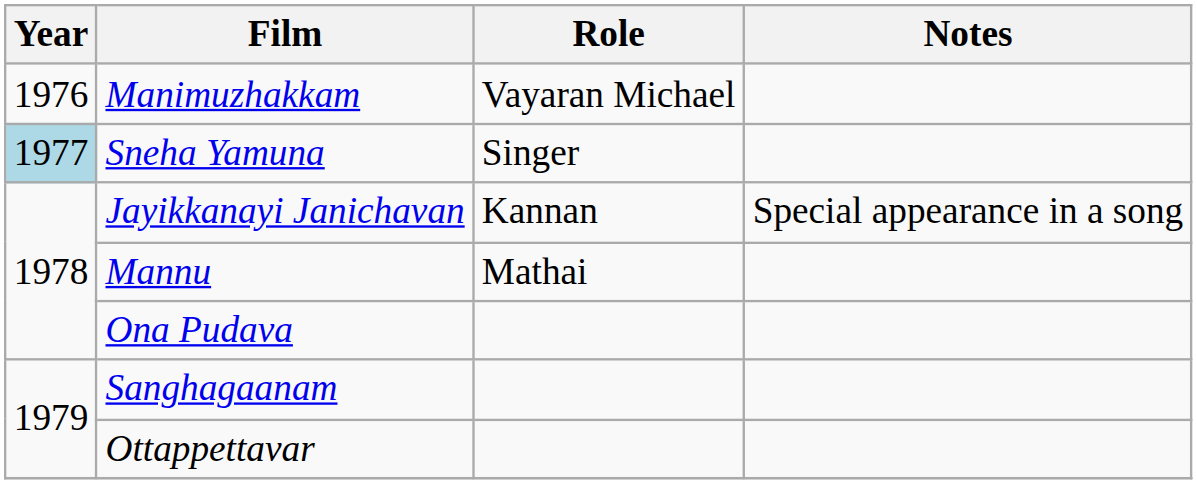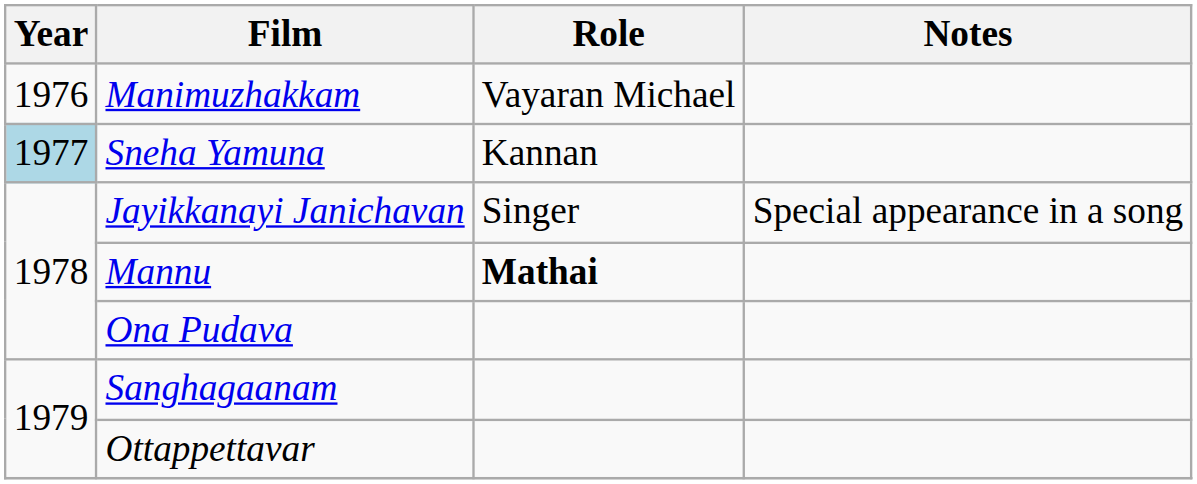(531, 152) Singer -> (540, 152) Kannan
(540, 211) Kannan -> (531, 211) Singer
(535, 270) normal -> (540, 270) bold
